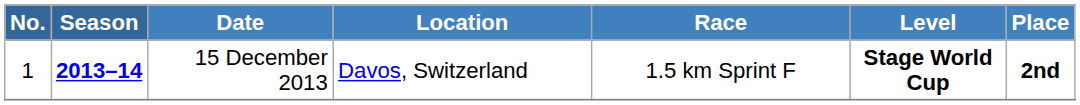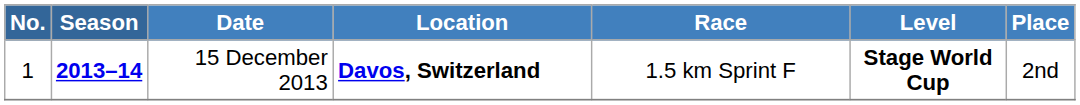(433, 70) normal -> (439, 70) bold
(1040, 70) bold -> (1040, 70) normal
